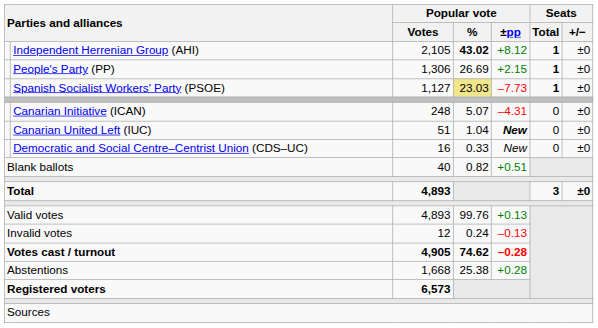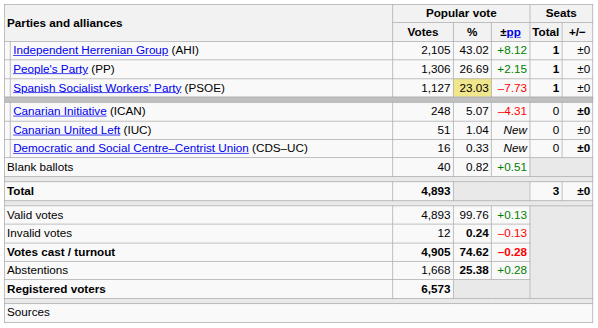(474, 50) bold -> (474, 50) normal
(584, 111) normal -> (584, 111) bold
(515, 130) bold -> (515, 130) normal
(584, 148) normal -> (584, 148) bold
(477, 233) normal -> (477, 233) bold
(474, 270) normal -> (474, 270) bold
